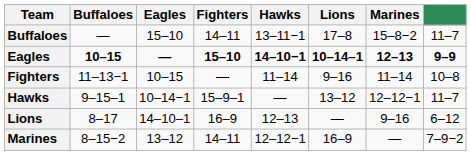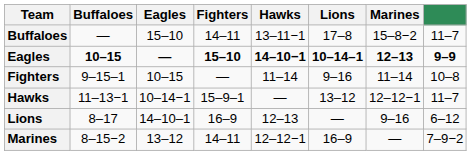(103, 77) 11–13−1 -> (103, 77) 9–15–1
(103, 98) 9–15–1 -> (103, 98) 11–13−1
